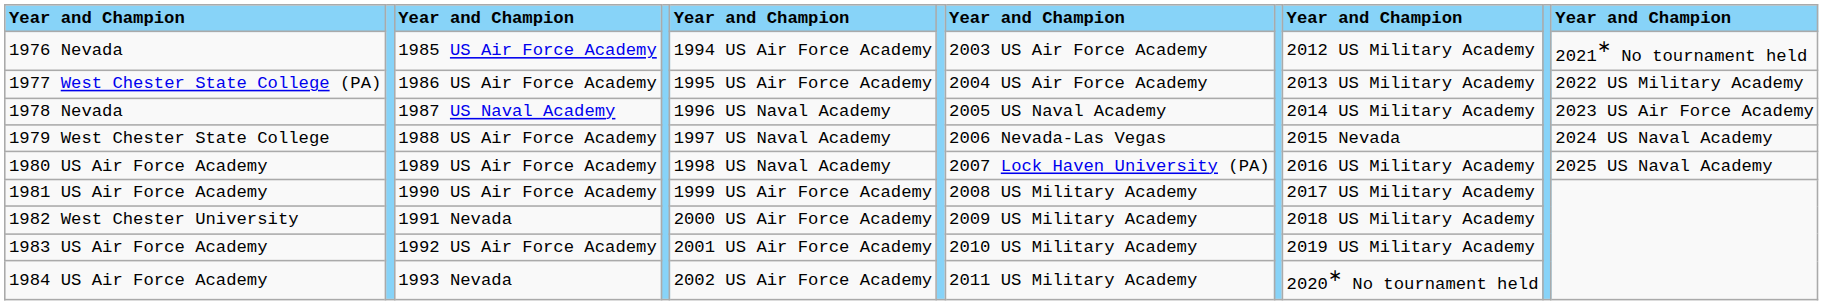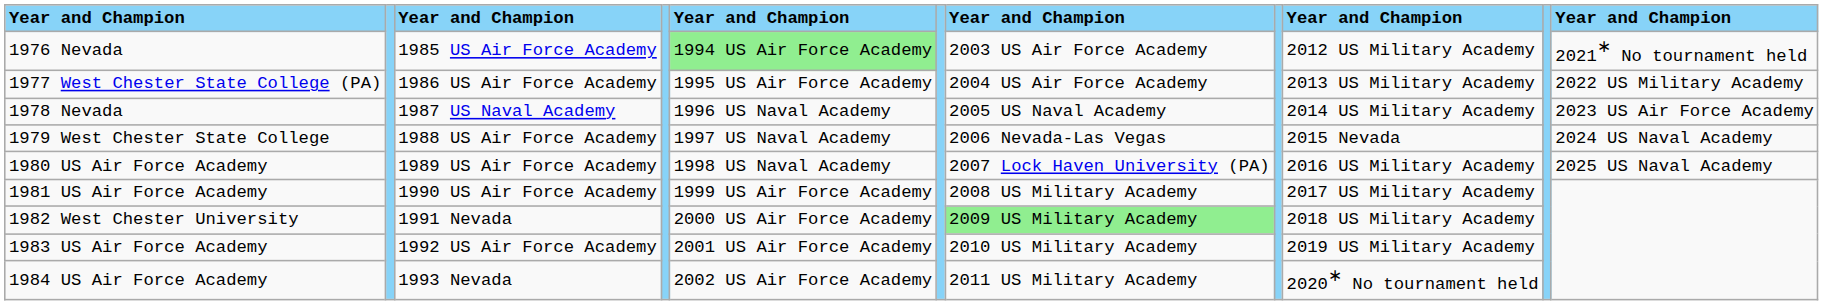(803, 51) no background -> (803, 51) lightgreen background
(1073, 220) no background -> (1073, 220) lightgreen background
